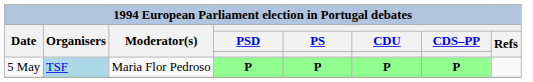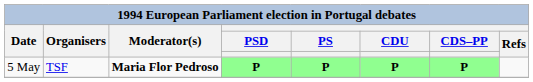(57, 67) lightblue background -> (57, 67) no background
(161, 67) normal -> (165, 67) bold
